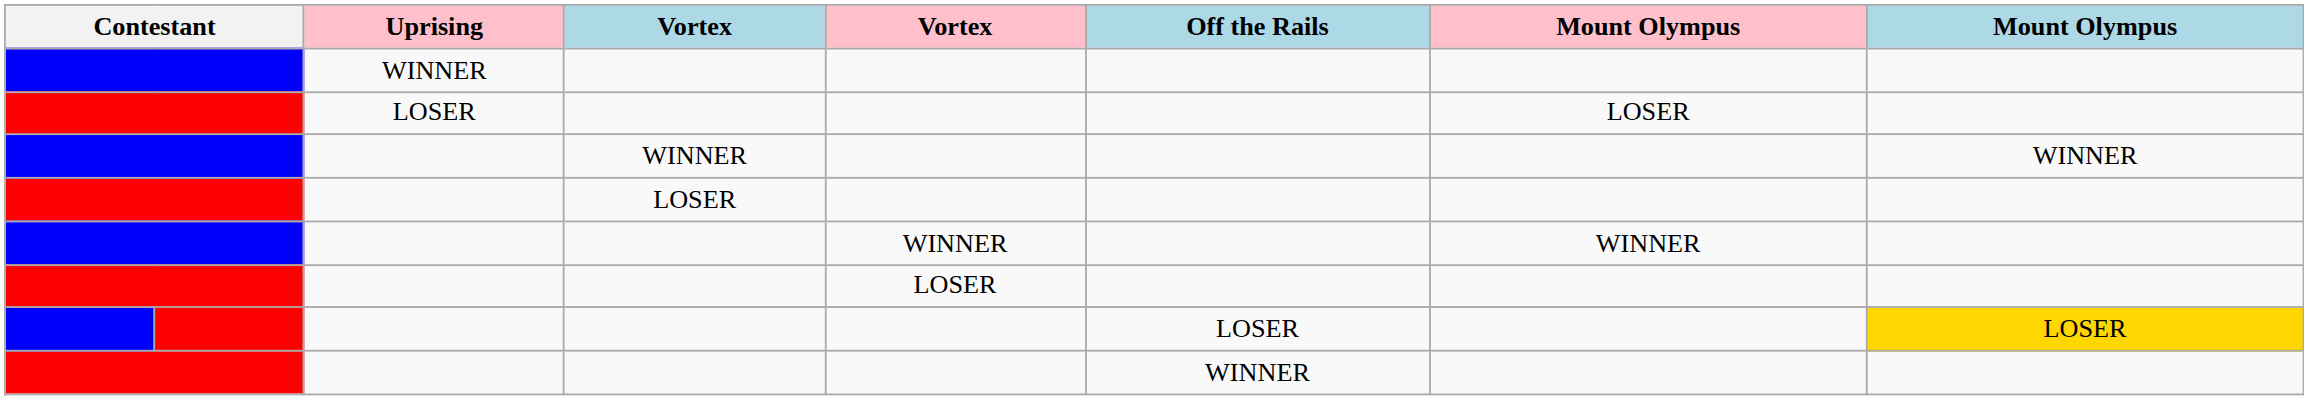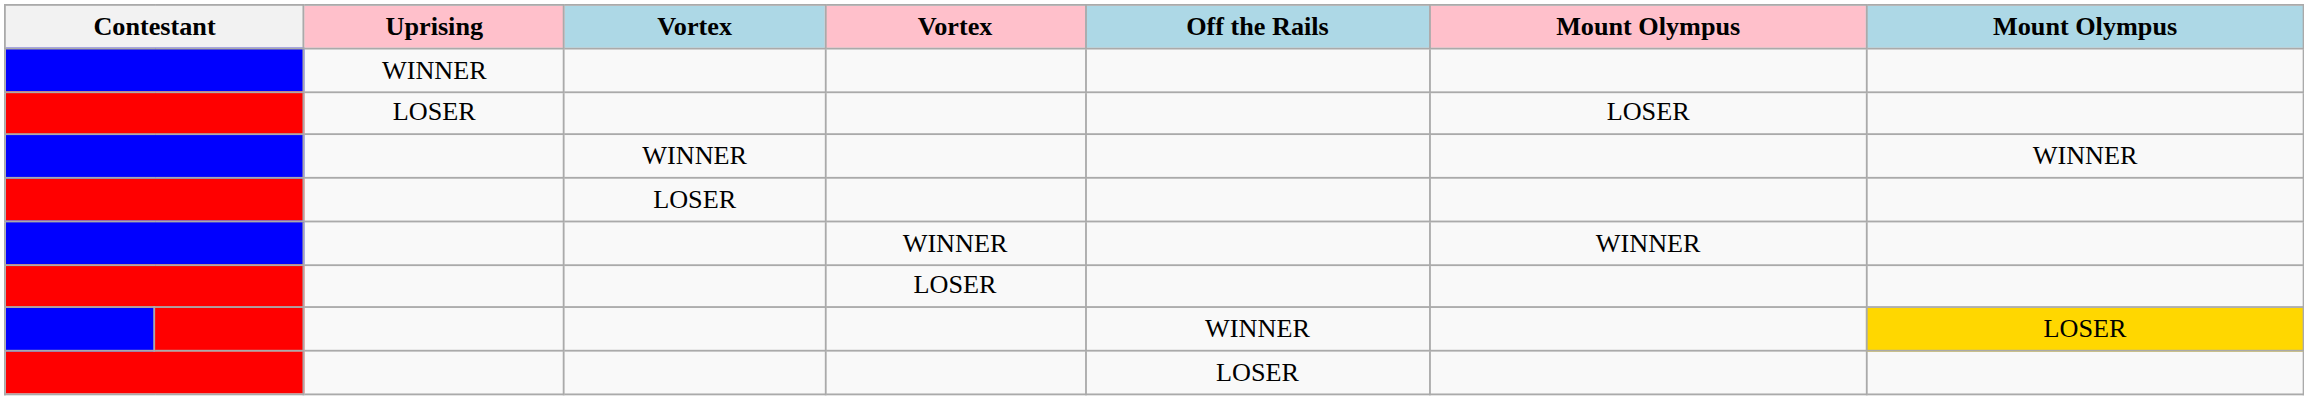(1258, 329) LOSER -> (1257, 329) WINNER
(1257, 372) WINNER -> (1258, 372) LOSER
